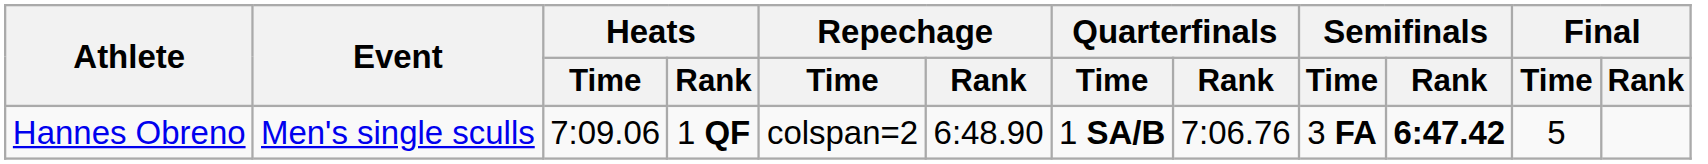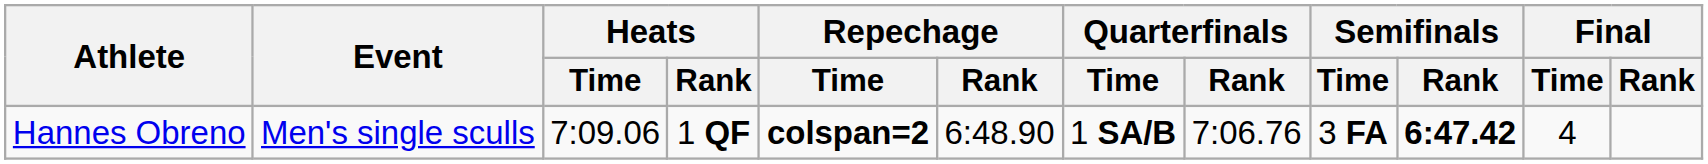(843, 133) normal -> (848, 133) bold
(1557, 133) 5 -> (1567, 133) 4
